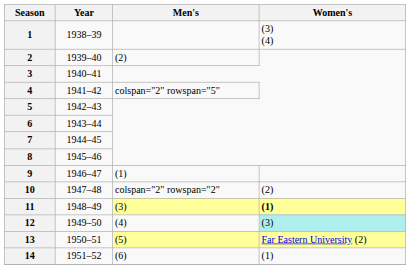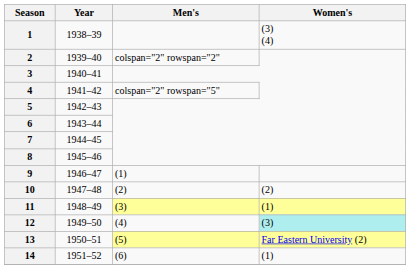(121, 57) (2) -> (167, 57) colspan="2" rowspan="2"
(167, 190) colspan="2" rowspan="2" -> (121, 190) (2)
(267, 206) bold -> (267, 206) normal
